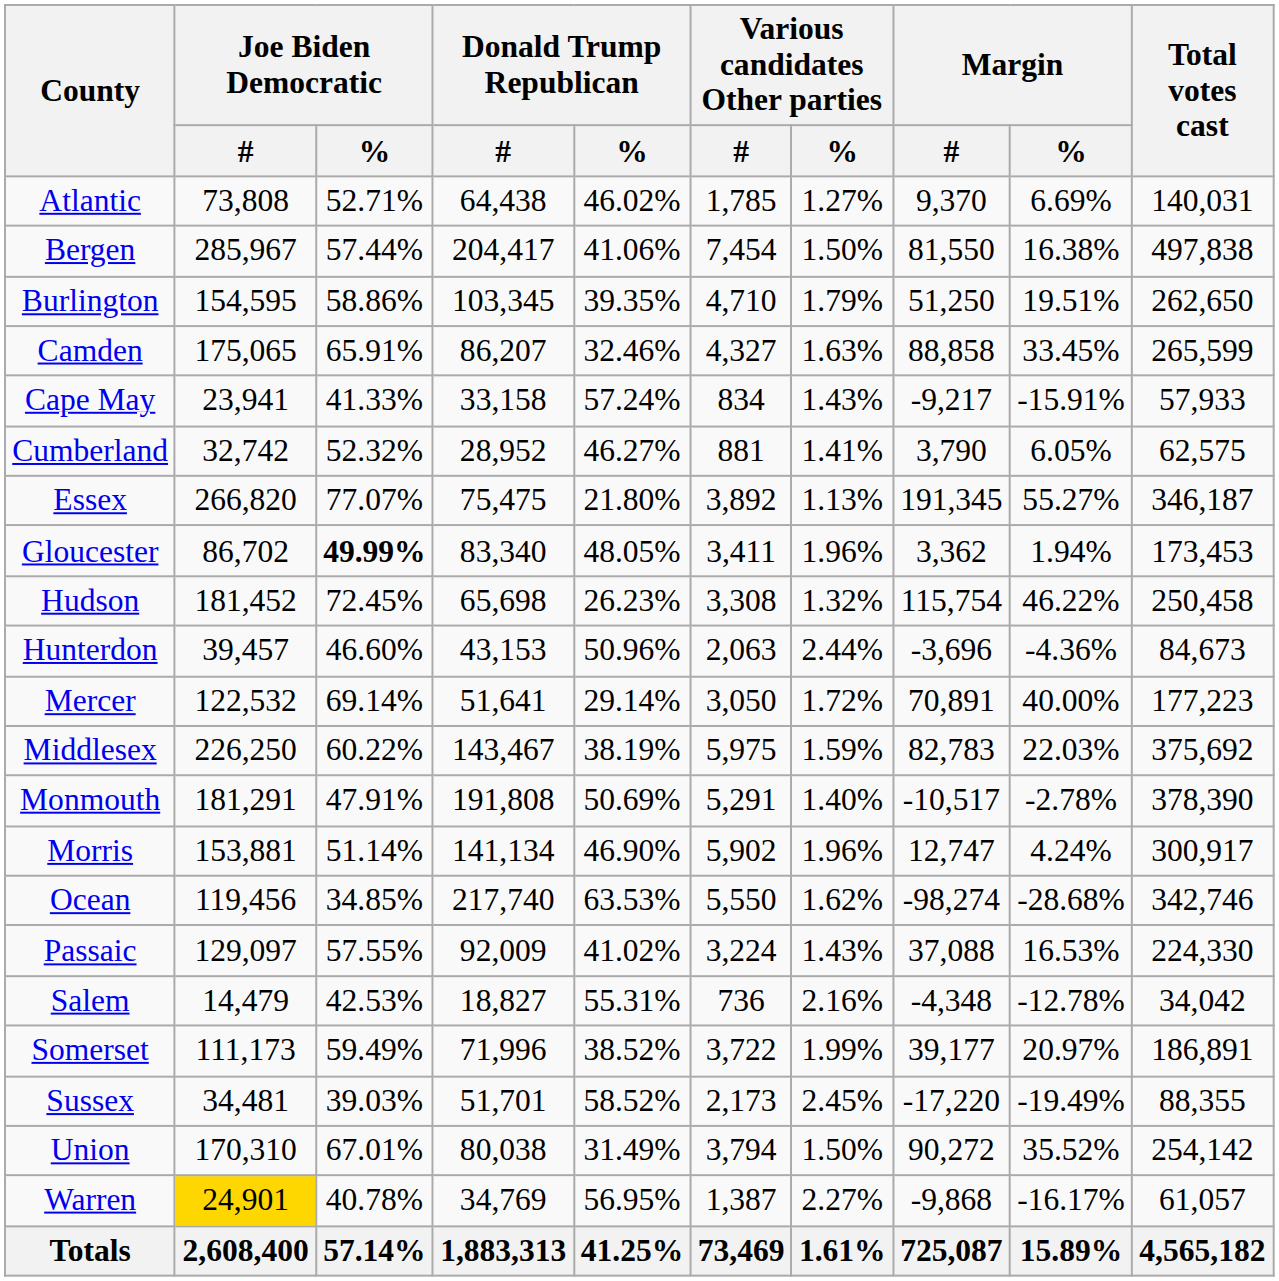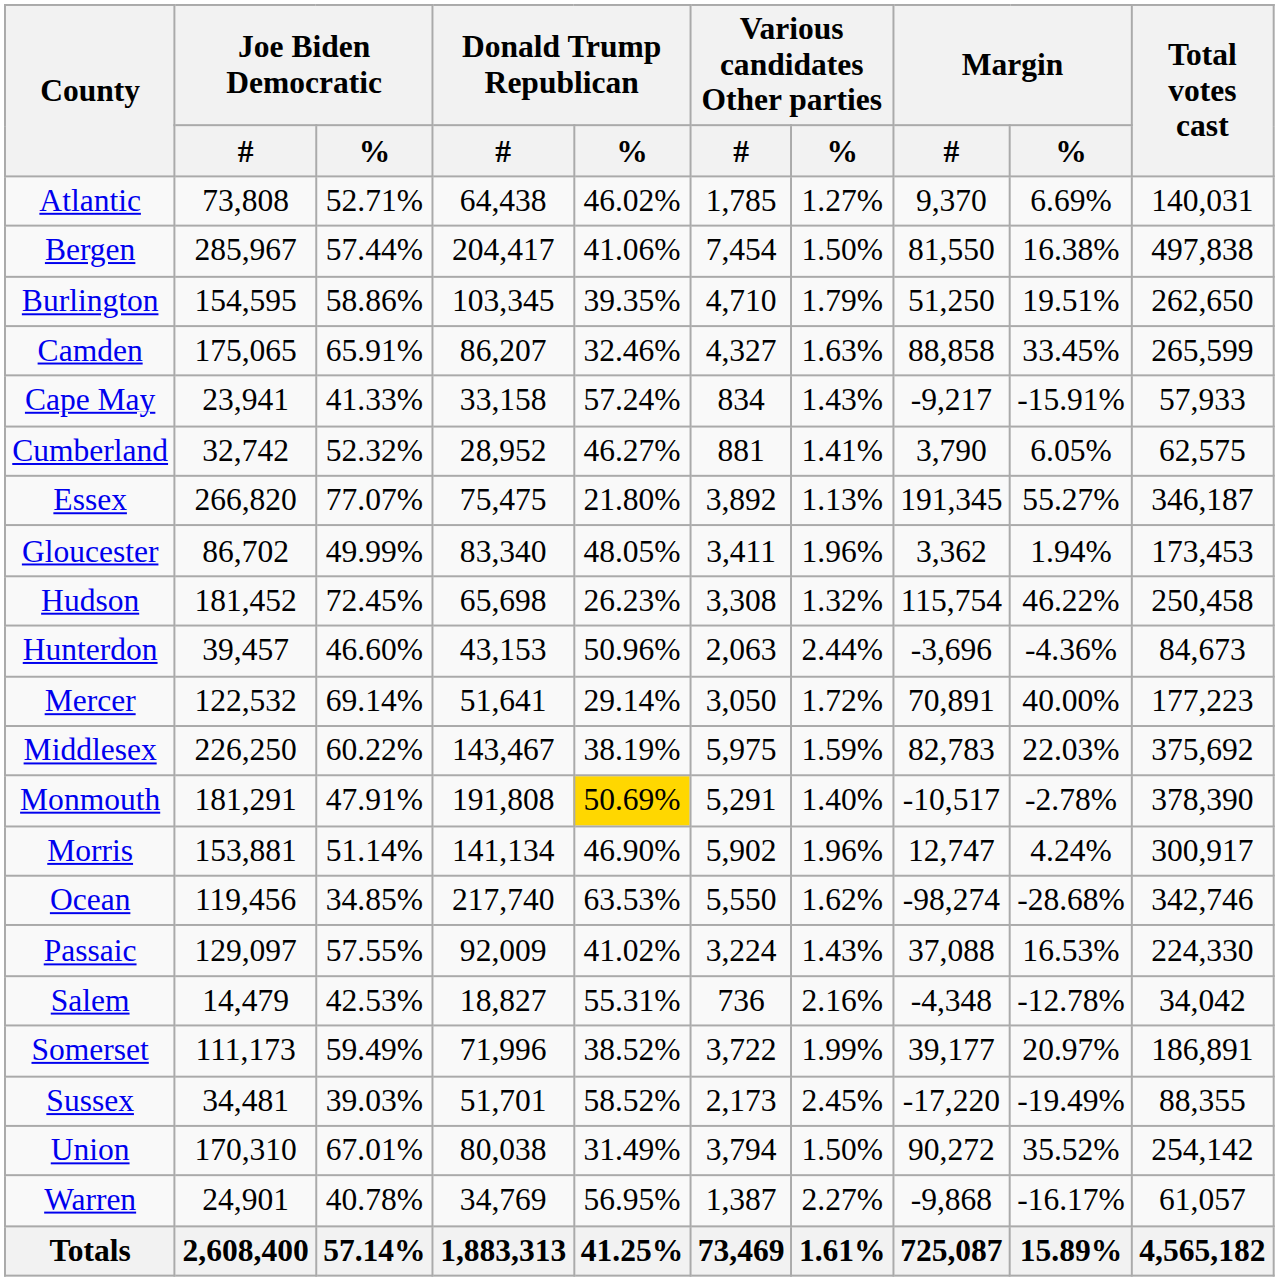(374, 550) bold -> (374, 550) normal
(632, 800) no background -> (632, 800) gold background
(246, 1200) gold background -> (246, 1200) no background
